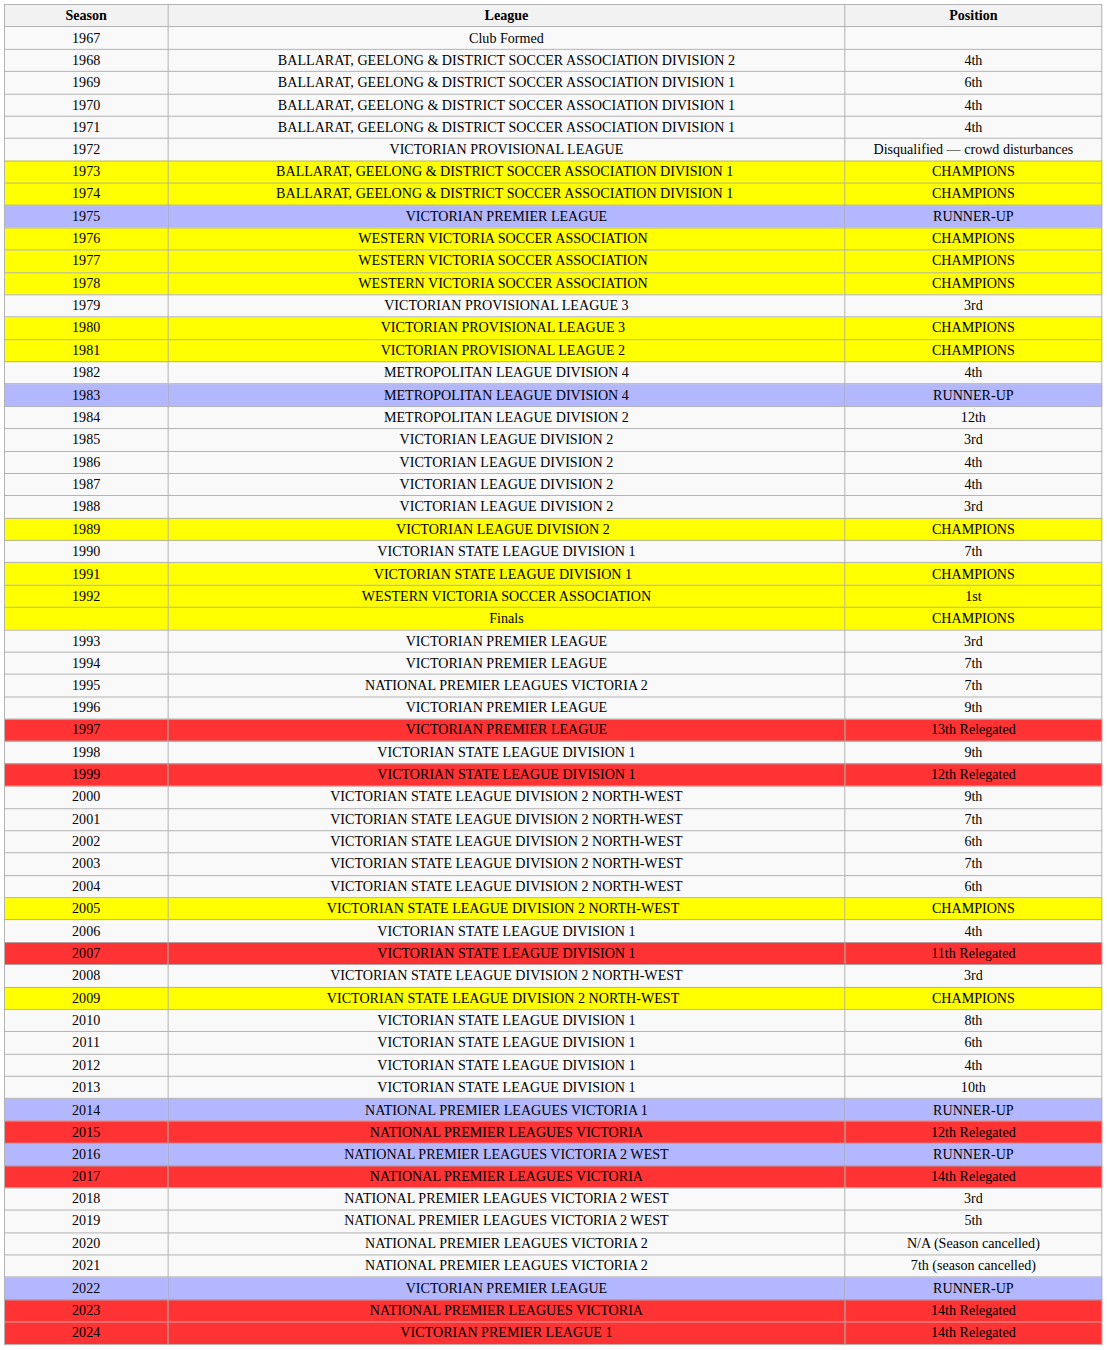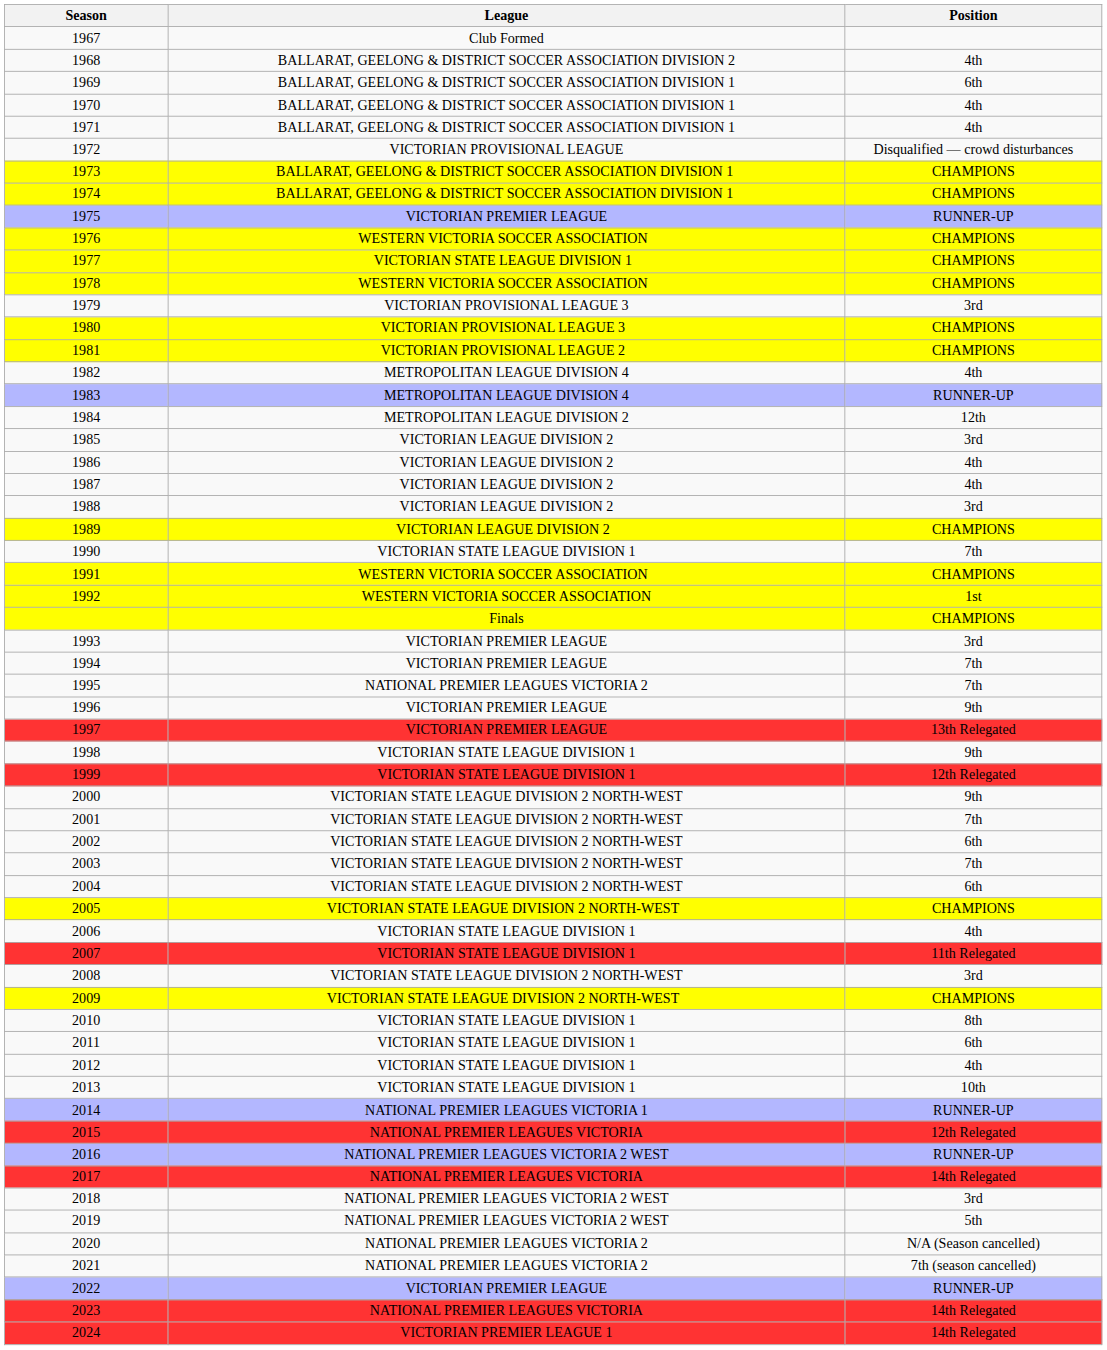(506, 261) WESTERN VICTORIA SOCCER ASSOCIATION -> (506, 261) VICTORIAN STATE LEAGUE DIVISION 1
(506, 573) VICTORIAN STATE LEAGUE DIVISION 1 -> (506, 573) WESTERN VICTORIA SOCCER ASSOCIATION
